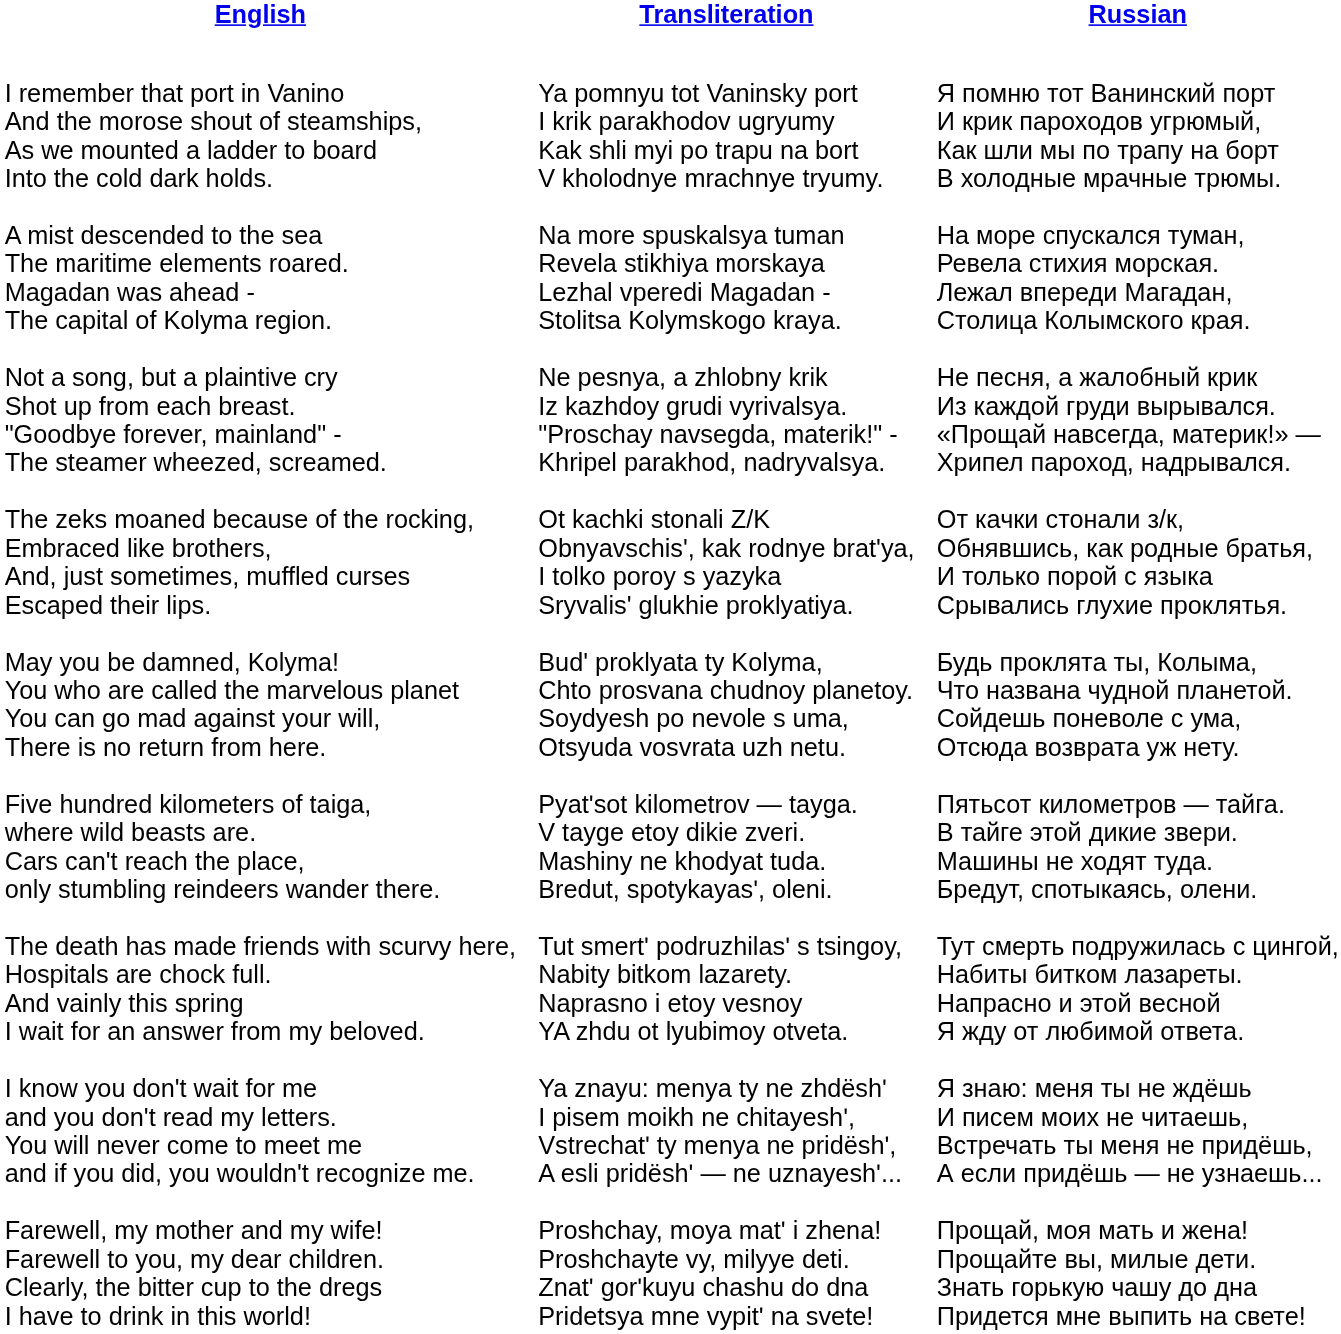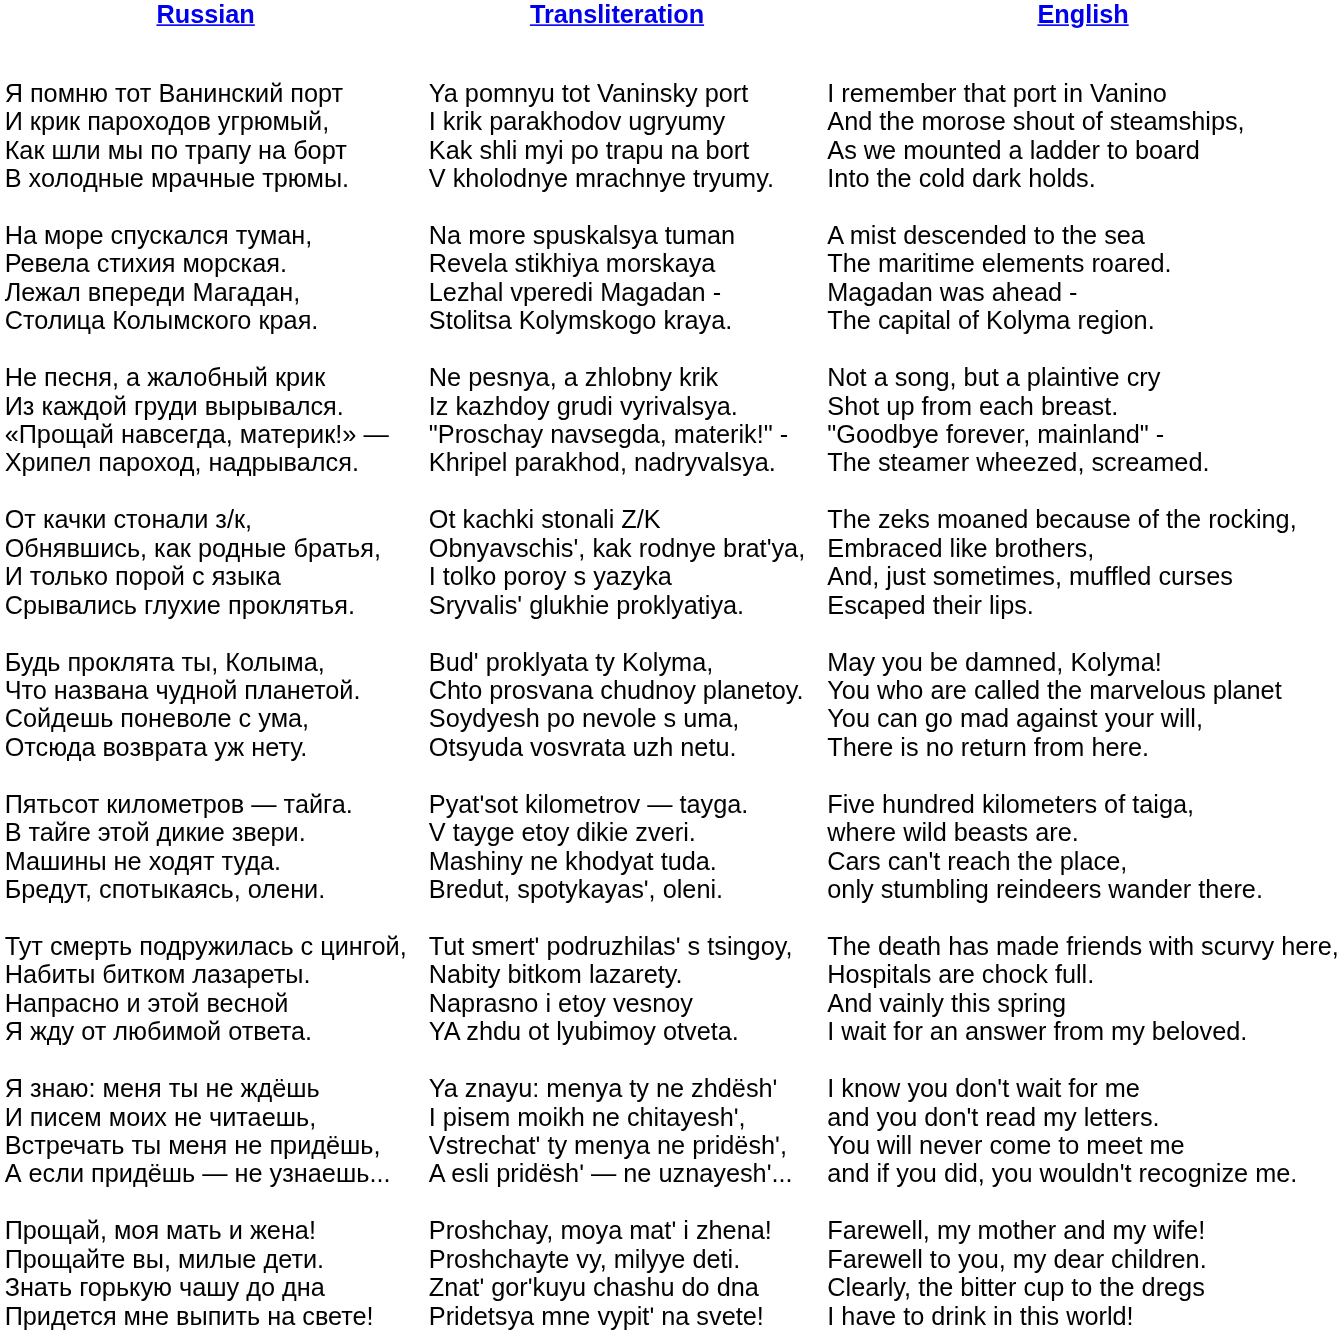columns swapped: (1138, 14) <-> (260, 14)
